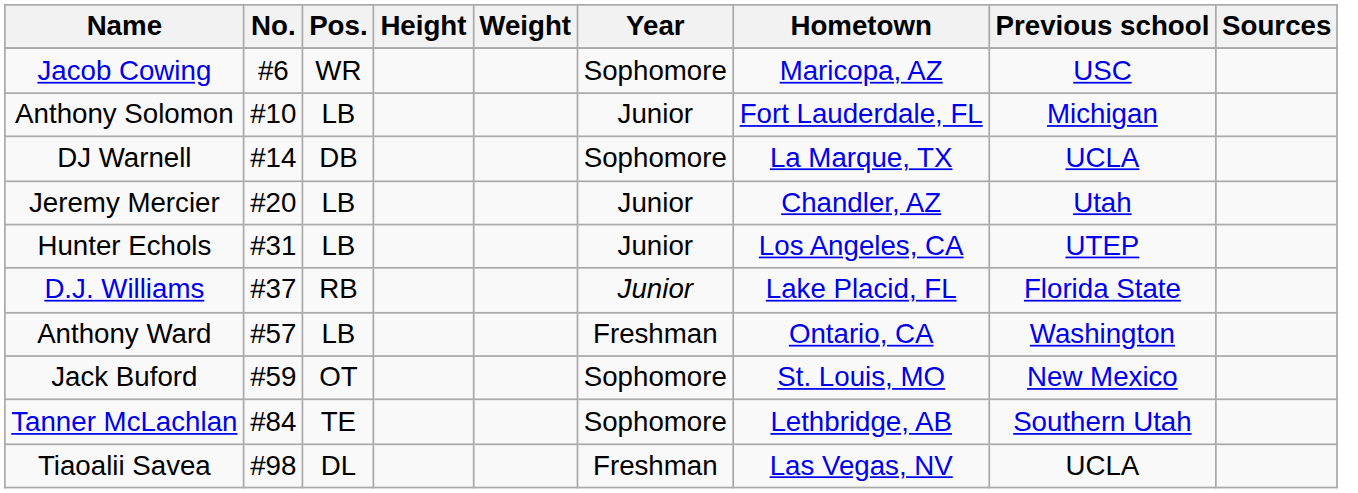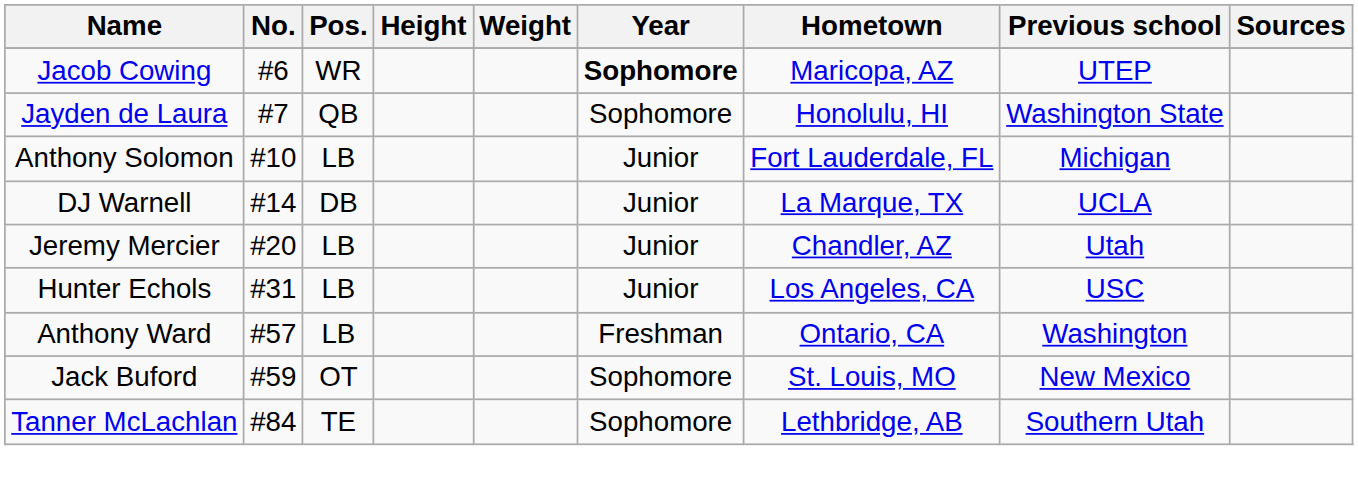(655, 70) normal -> (661, 70) bold
(1102, 70) USC -> (1115, 70) UTEP
+ row: (124, 114)
(655, 158) Sophomore -> (661, 202) Junior
(1102, 245) UTEP -> (1115, 289) USC
- row: (124, 289)
- row: (124, 465)
